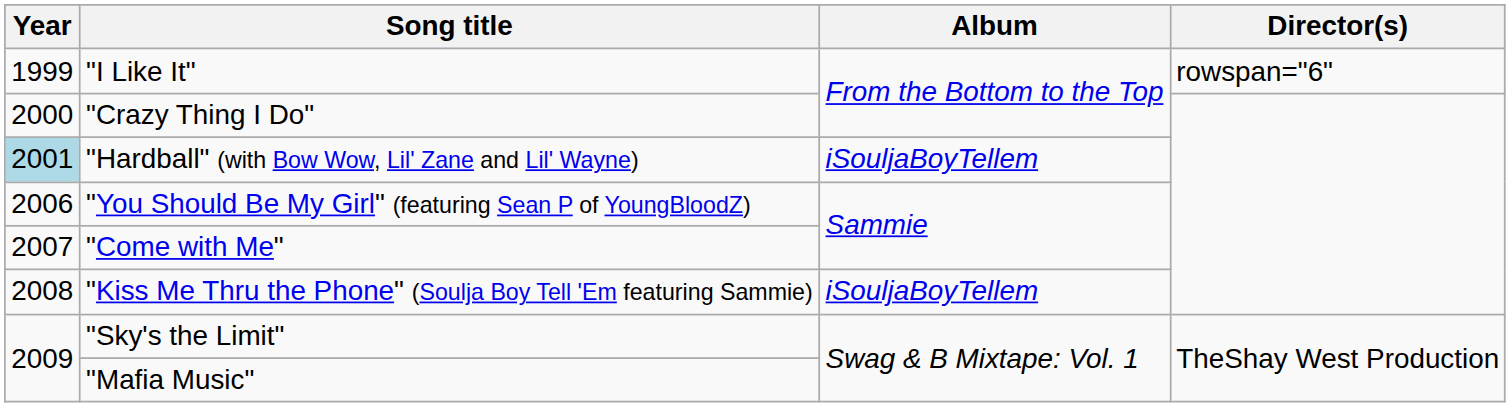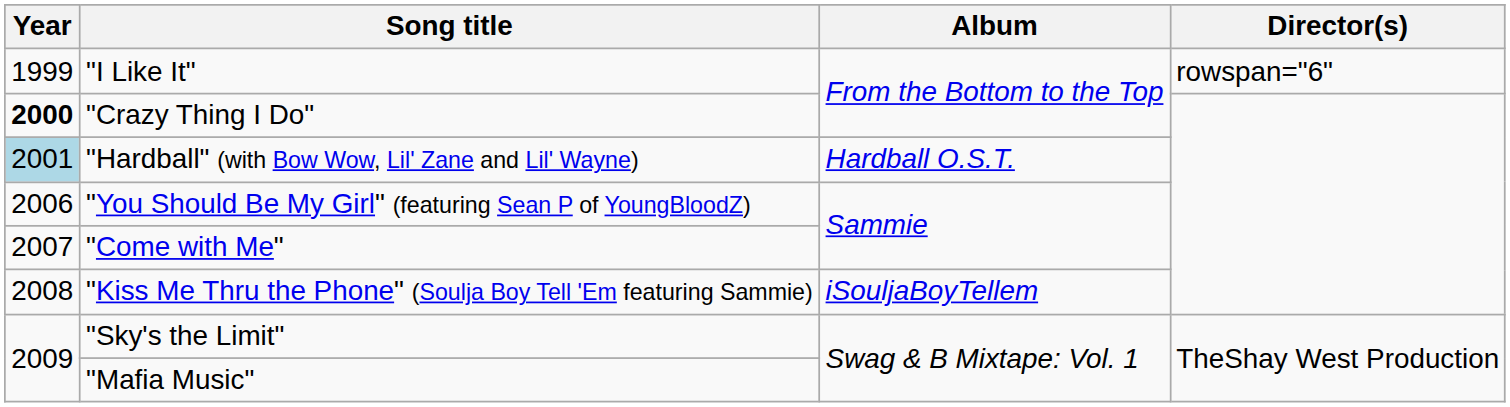(42, 114) normal -> (42, 114) bold
(932, 159) iSouljaBoyTellem -> (920, 159) Hardball O.S.T.
